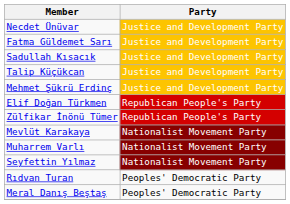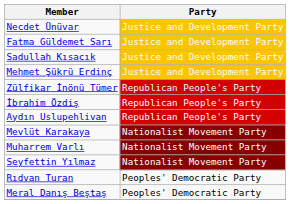- row: (45, 72)
- row: (57, 102)
+ row: (43, 102)
+ row: (57, 117)
